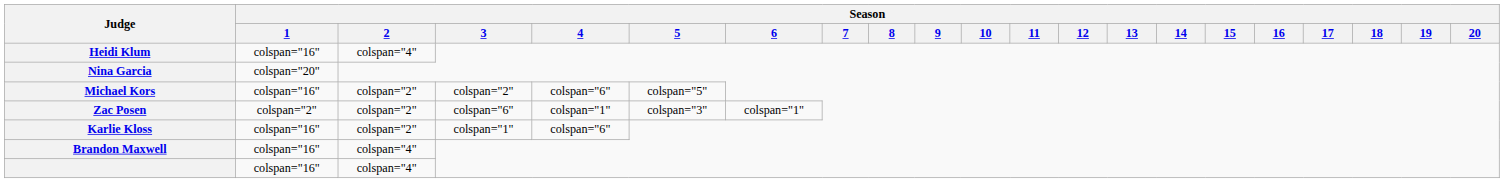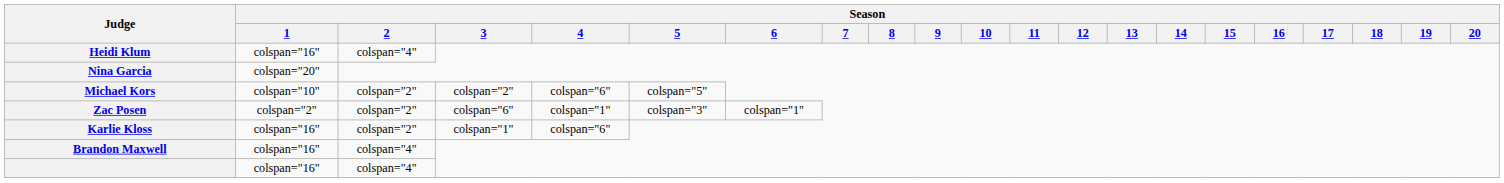(287, 91) colspan="16" -> (287, 91) colspan="10"
